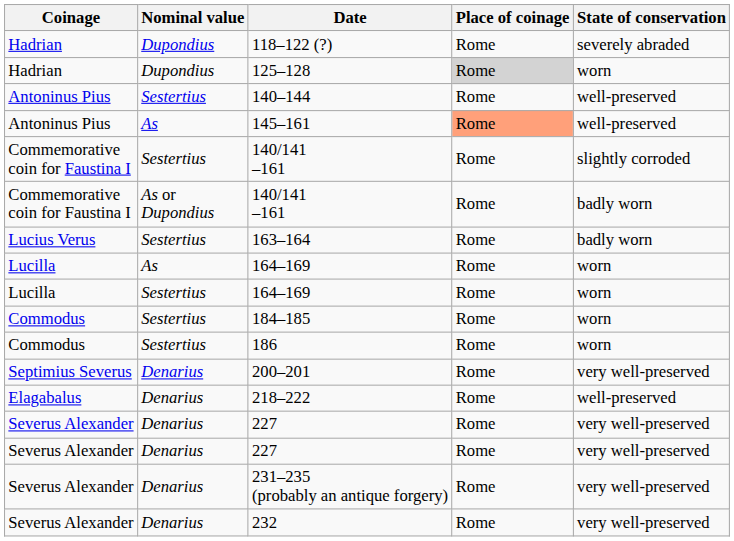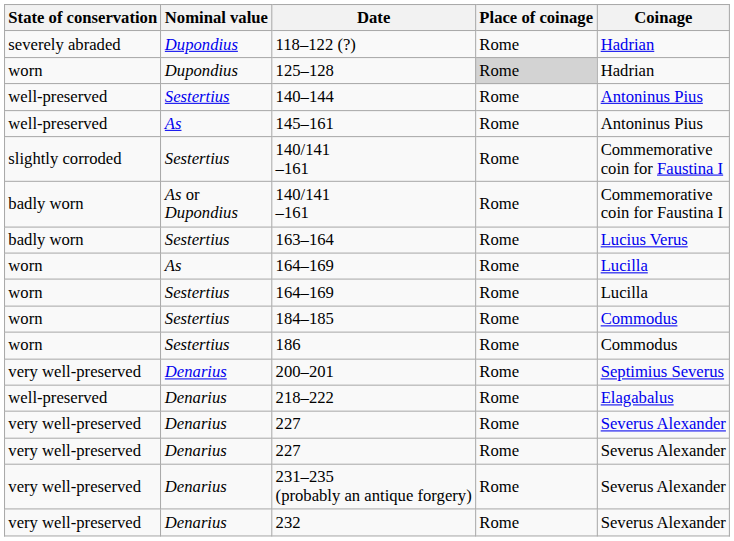columns swapped: (71, 17) <-> (651, 17)
(476, 123) lightsalmon background -> (499, 123) no background
